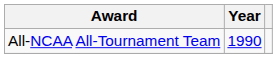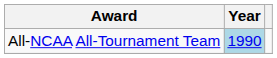(244, 41) no background -> (244, 41) lightblue background
